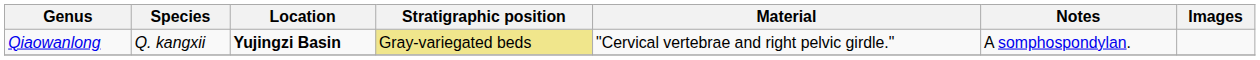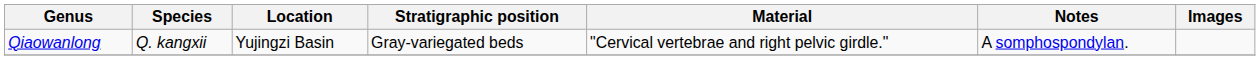(287, 42) bold -> (285, 42) normal
(455, 42) khaki background -> (447, 42) no background
